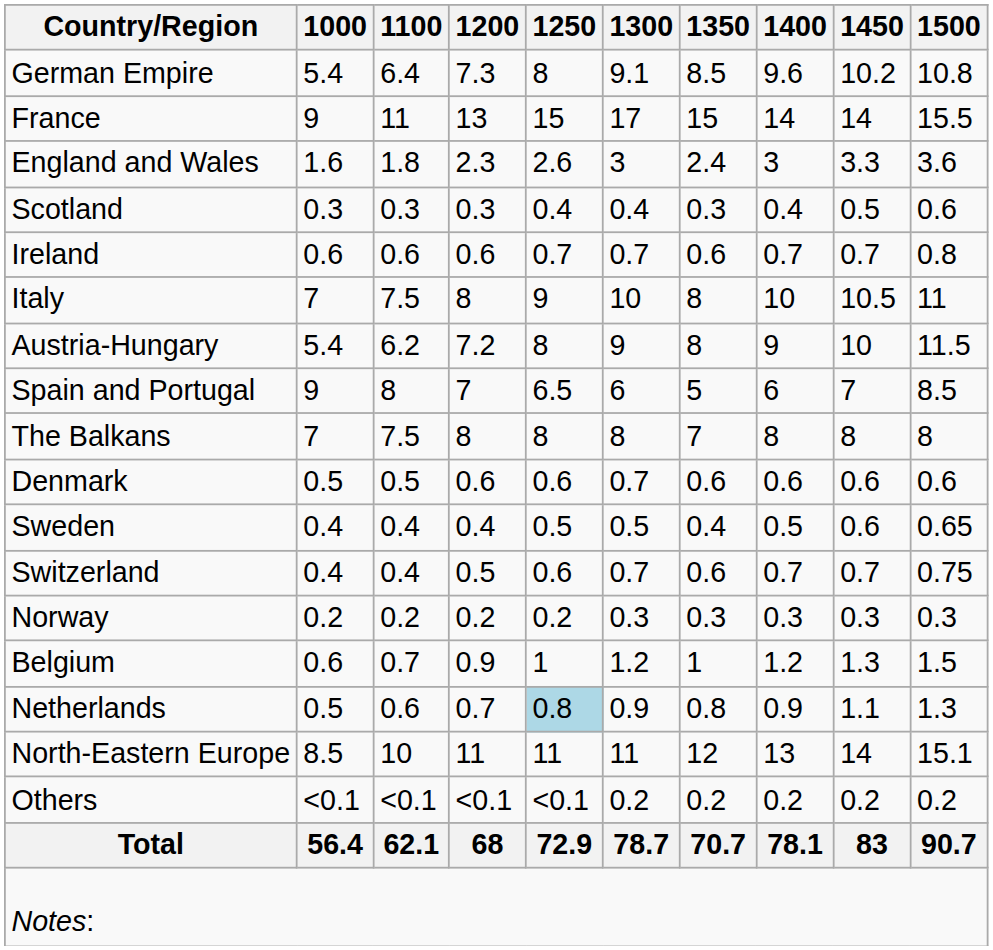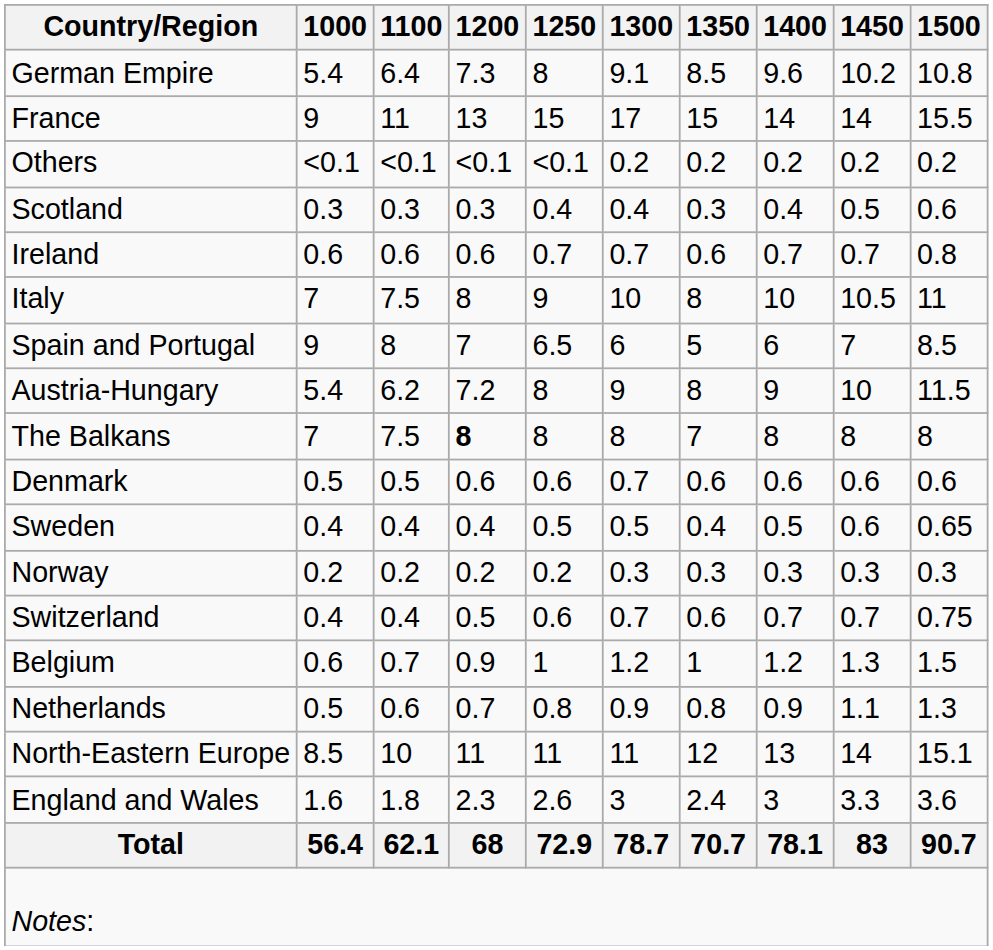rows swapped: (135, 163) <-> (54, 799)
rows swapped: (133, 390) <-> (115, 345)
(464, 436) normal -> (464, 436) bold
rows swapped: (60, 617) <-> (86, 572)
(552, 708) lightblue background -> (552, 708) no background
